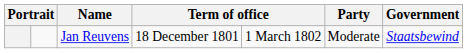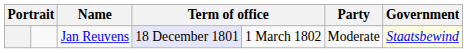(187, 36) no background -> (187, 36) lavender background
(423, 36) no background -> (423, 36) lightyellow background
